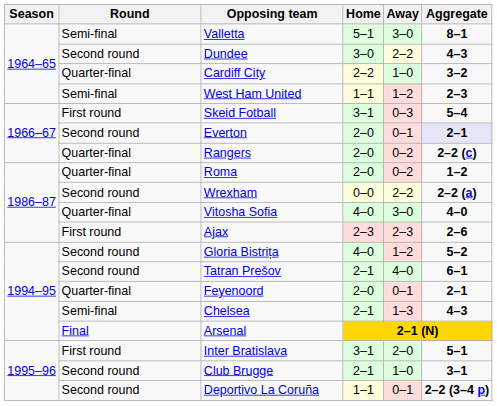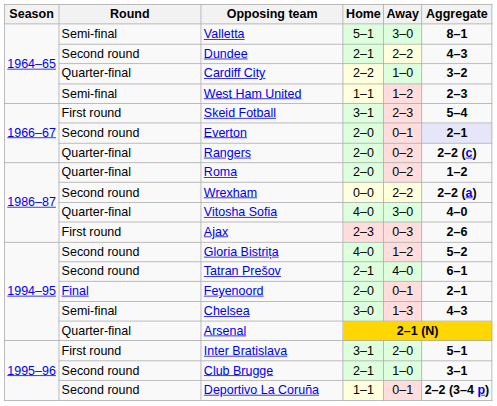(363, 53) 3–0 -> (363, 53) 2–1
(403, 113) 0–3 -> (403, 113) 2–3
(403, 232) 2–3 -> (403, 232) 0–3
(96, 291) Quarter-final -> (75, 291) Final
(363, 311) 2–1 -> (363, 311) 3–0
(75, 331) Final -> (96, 331) Quarter-final
